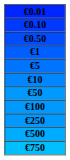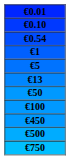(35, 38) €0.50 -> (35, 38) €0.54
(35, 79) €10 -> (35, 79) €13
(35, 120) €250 -> (35, 120) €450
